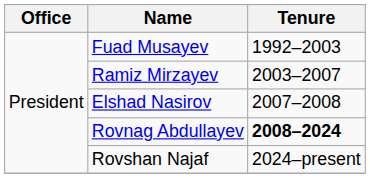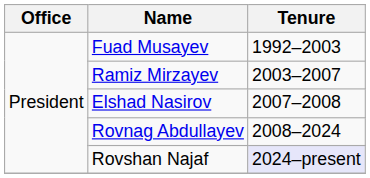(297, 131) bold -> (297, 131) normal
(306, 159) no background -> (306, 159) lavender background
